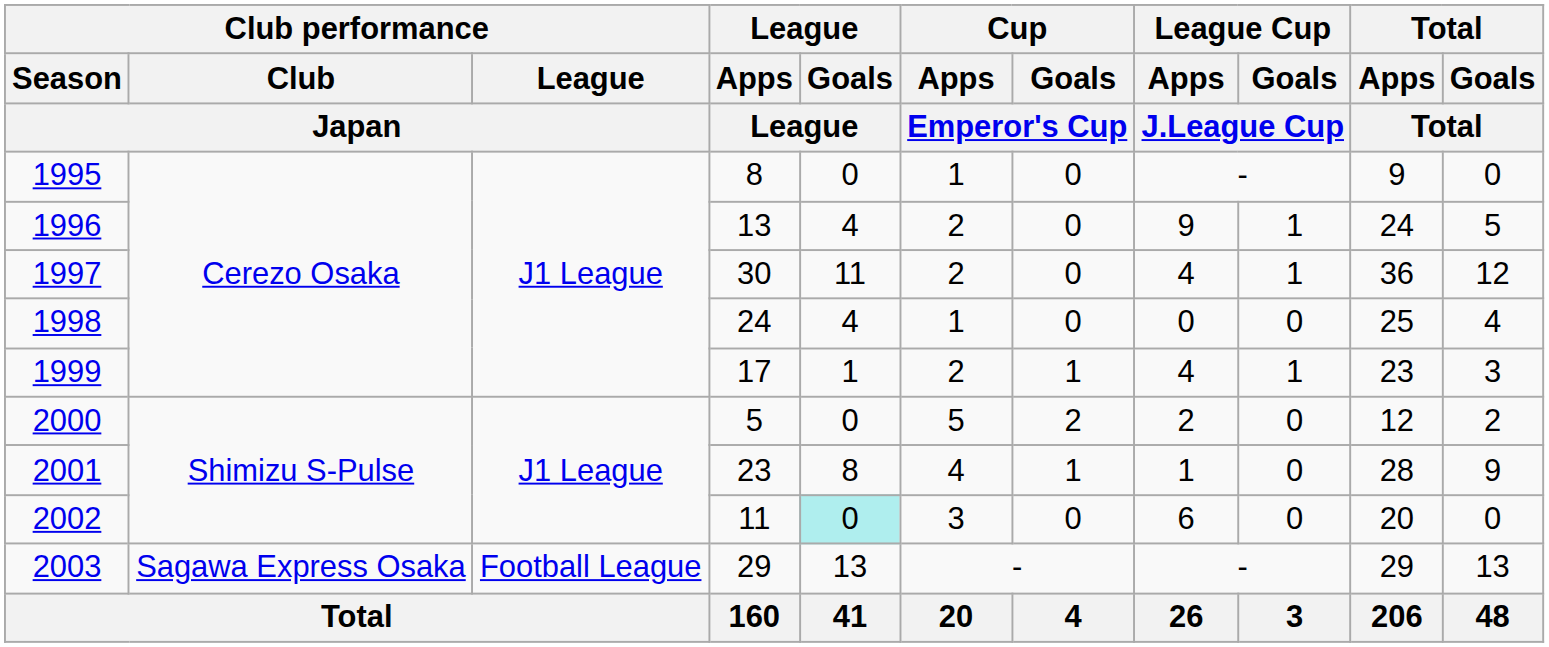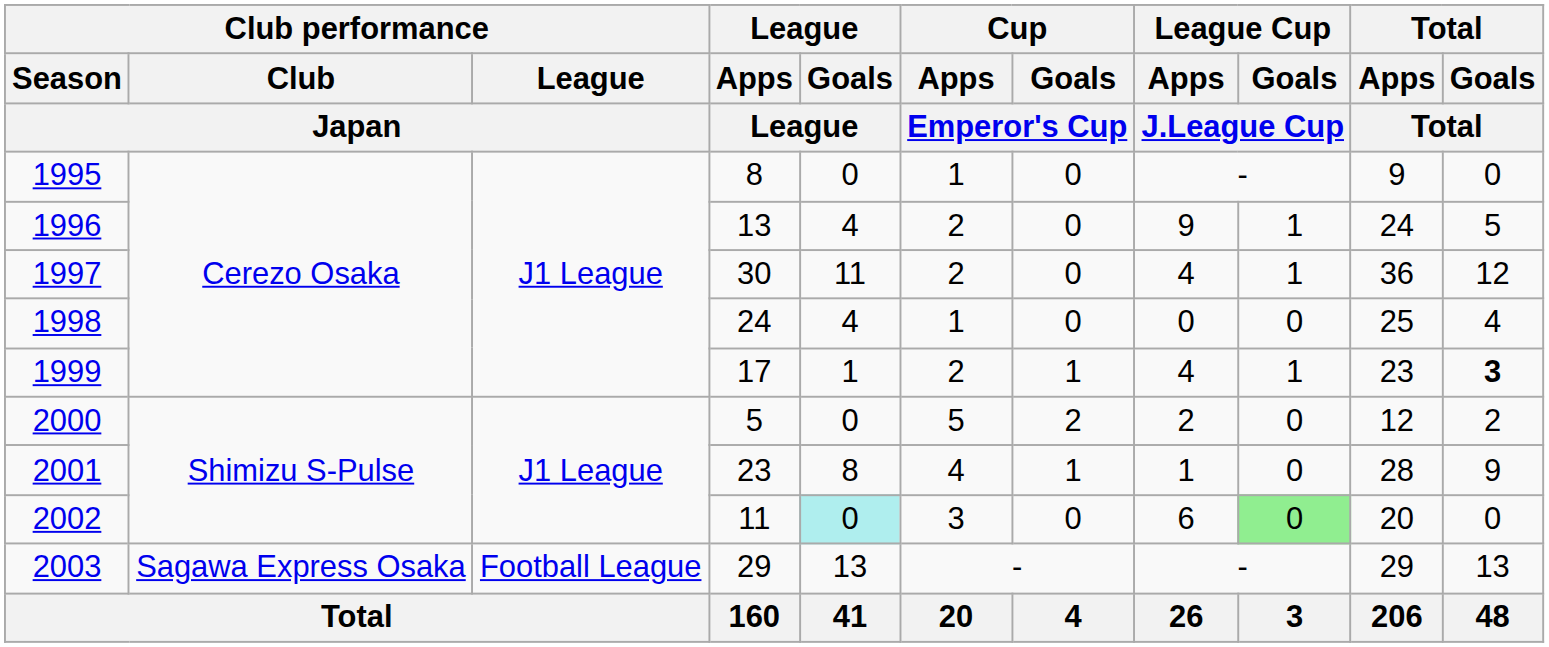(1493, 371) normal -> (1493, 371) bold
(1294, 518) no background -> (1294, 518) lightgreen background
